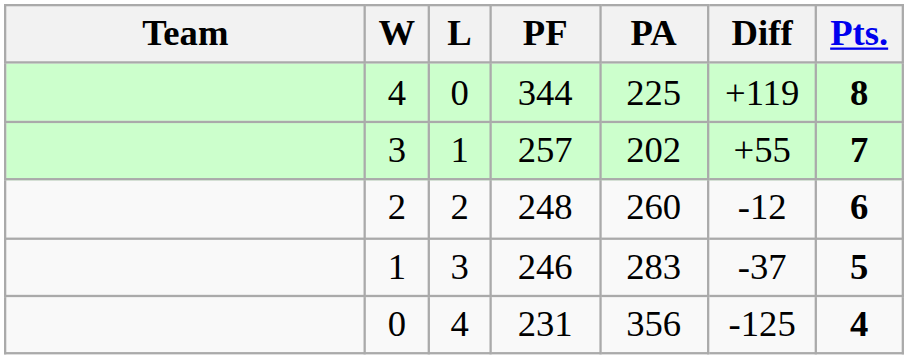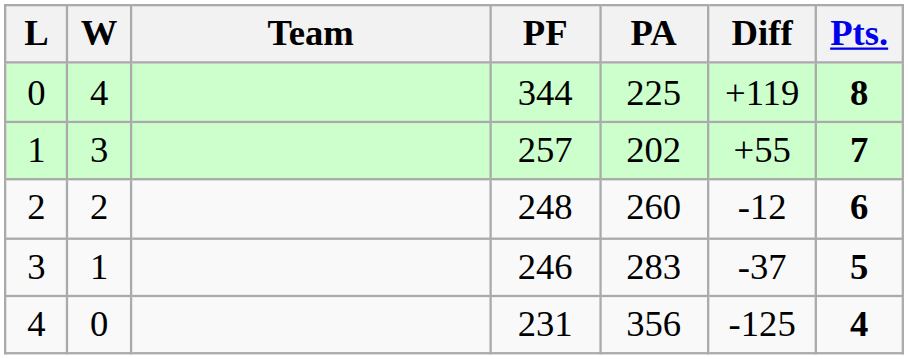columns swapped: (185, 33) <-> (460, 33)
